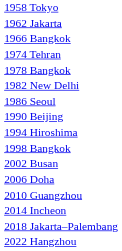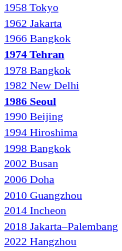(32, 54) normal -> (34, 54) bold
(30, 101) normal -> (30, 101) bold
